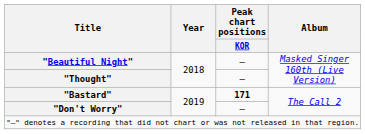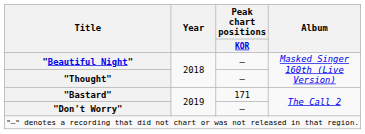(242, 95) bold -> (242, 95) normal
